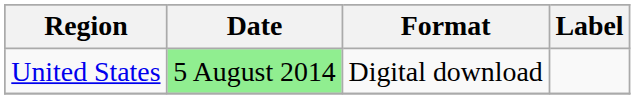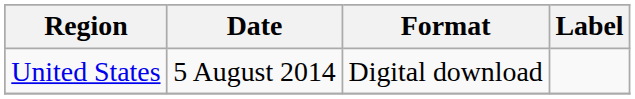(255, 70) lightgreen background -> (255, 70) no background
